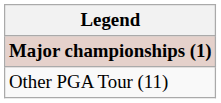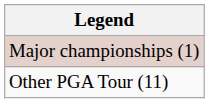(110, 51) bold -> (104, 51) normal
